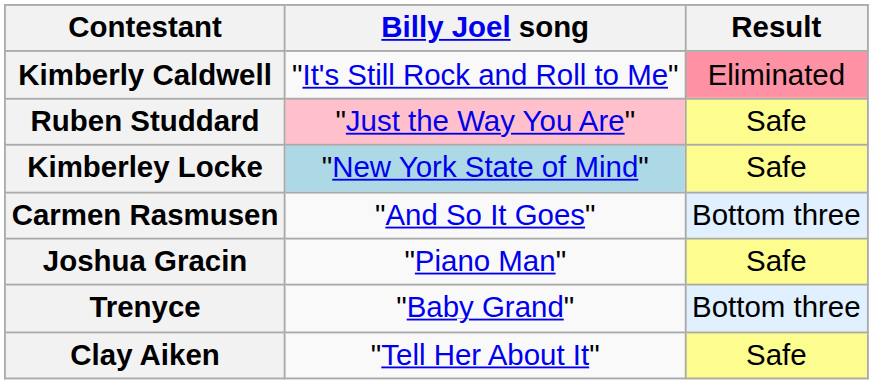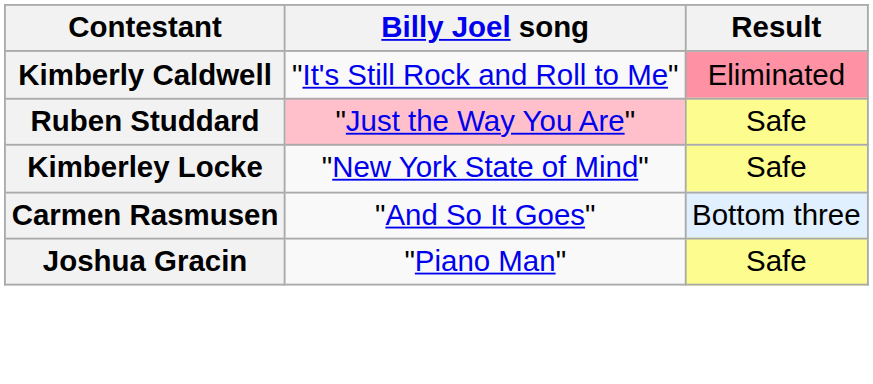(485, 167) lightblue background -> (485, 167) no background
- row: (145, 307)
- row: (145, 354)
